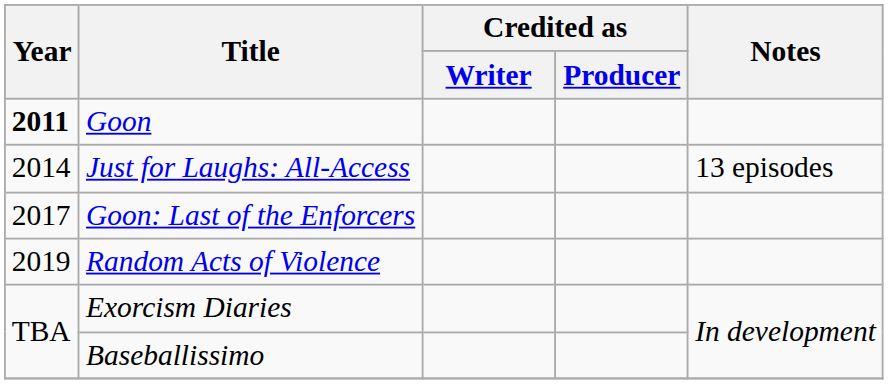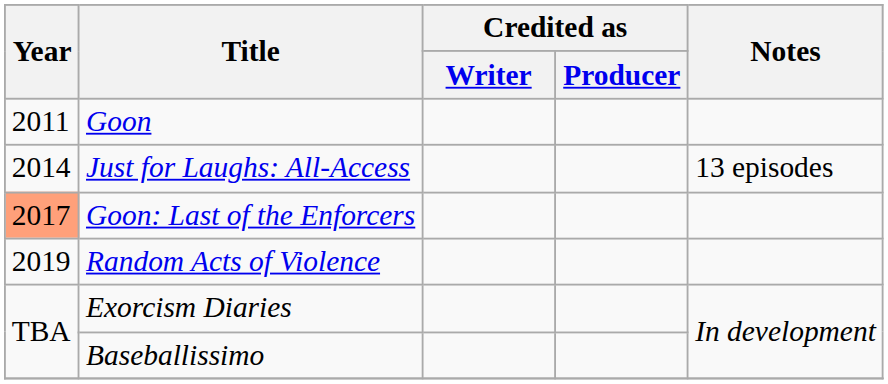(40, 121) bold -> (41, 121) normal
(41, 214) no background -> (41, 214) lightsalmon background
